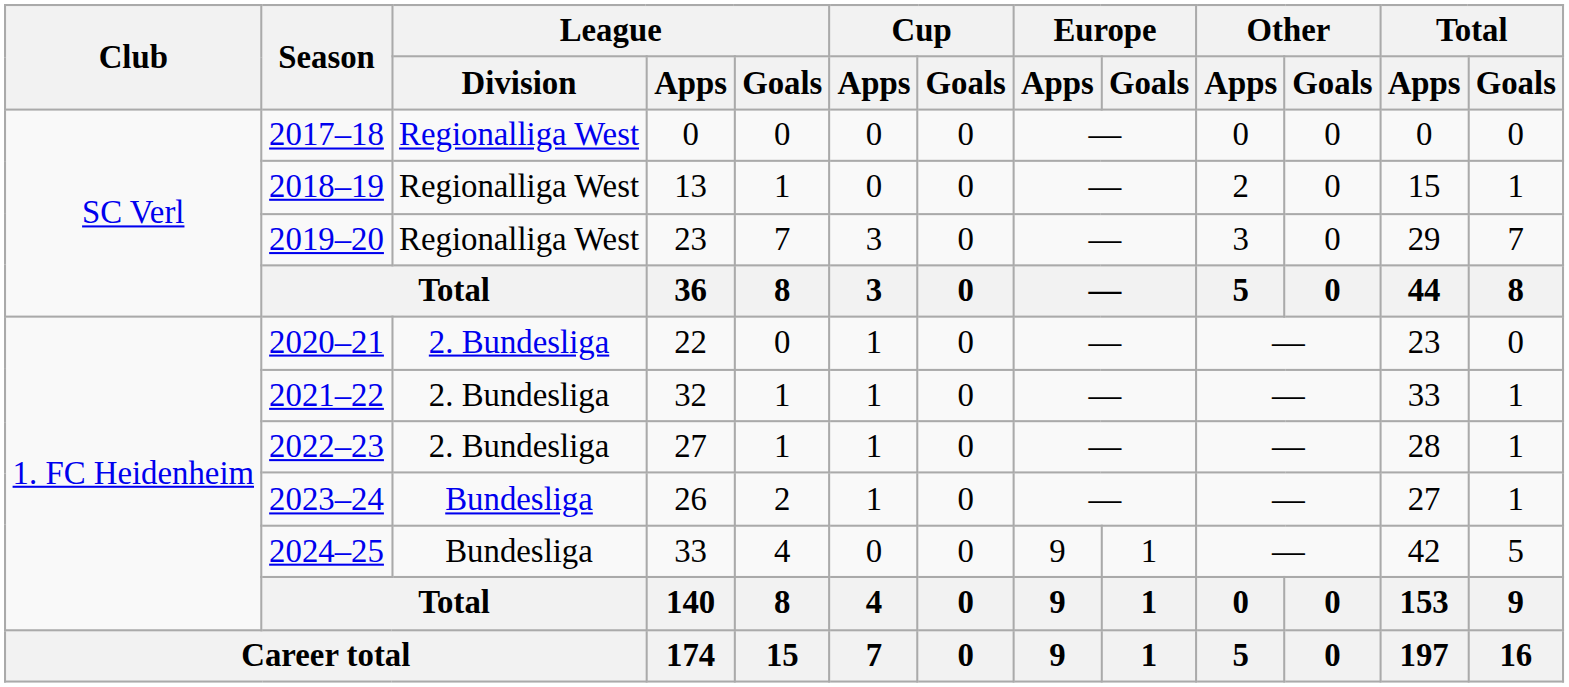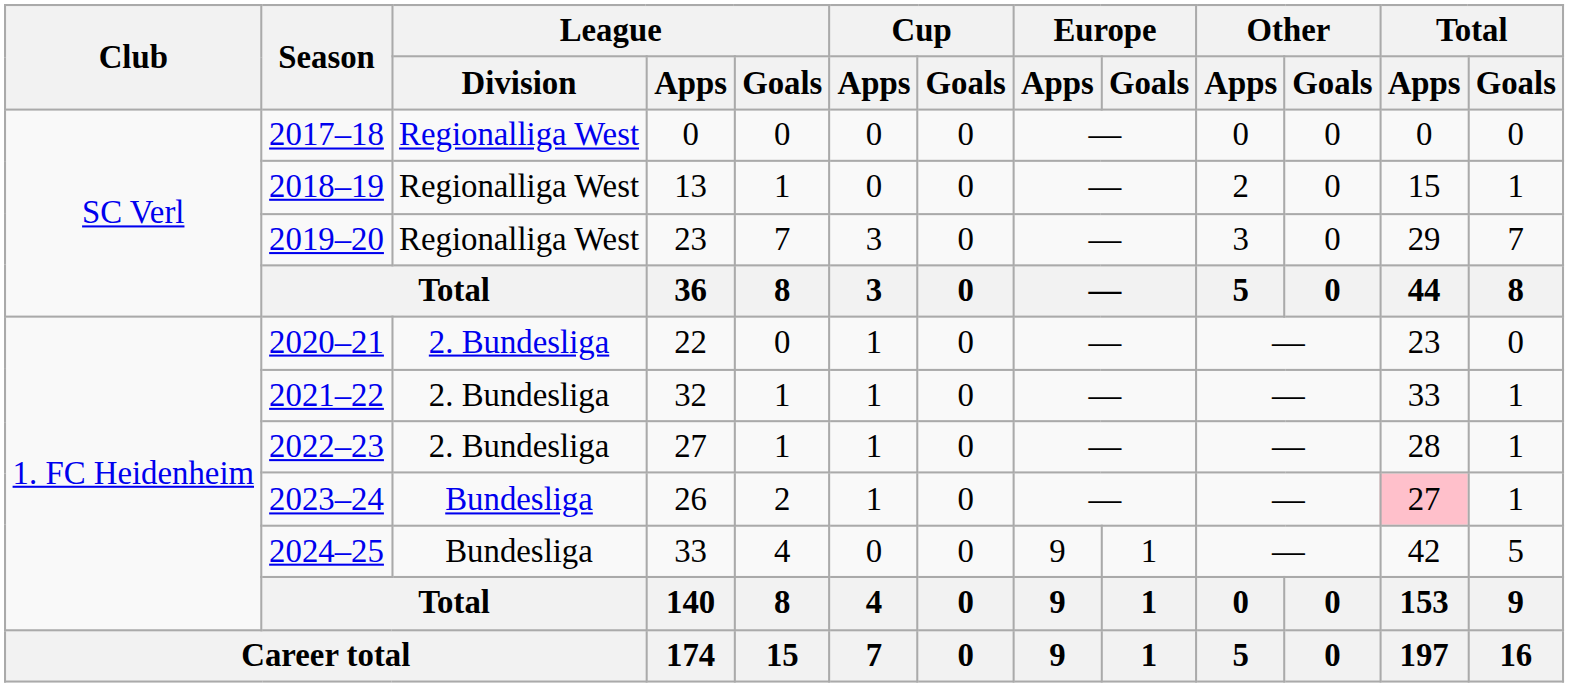(1424, 498) no background -> (1424, 498) pink background
